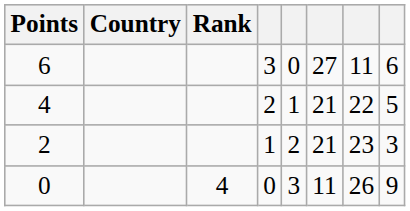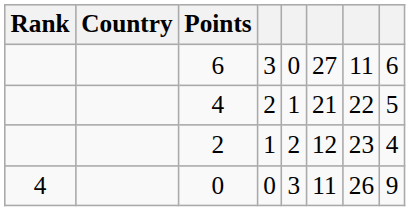columns swapped: (222, 24) <-> (44, 24)
(325, 144) 21 -> (325, 144) 12
(392, 144) 3 -> (392, 144) 4
